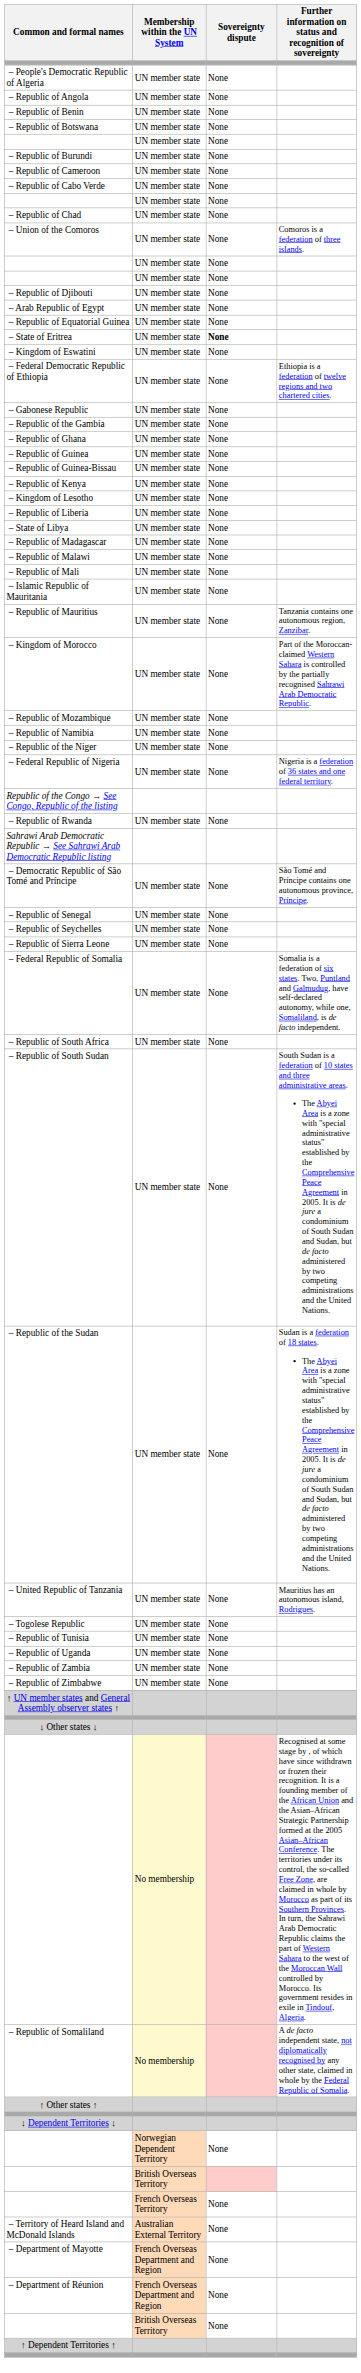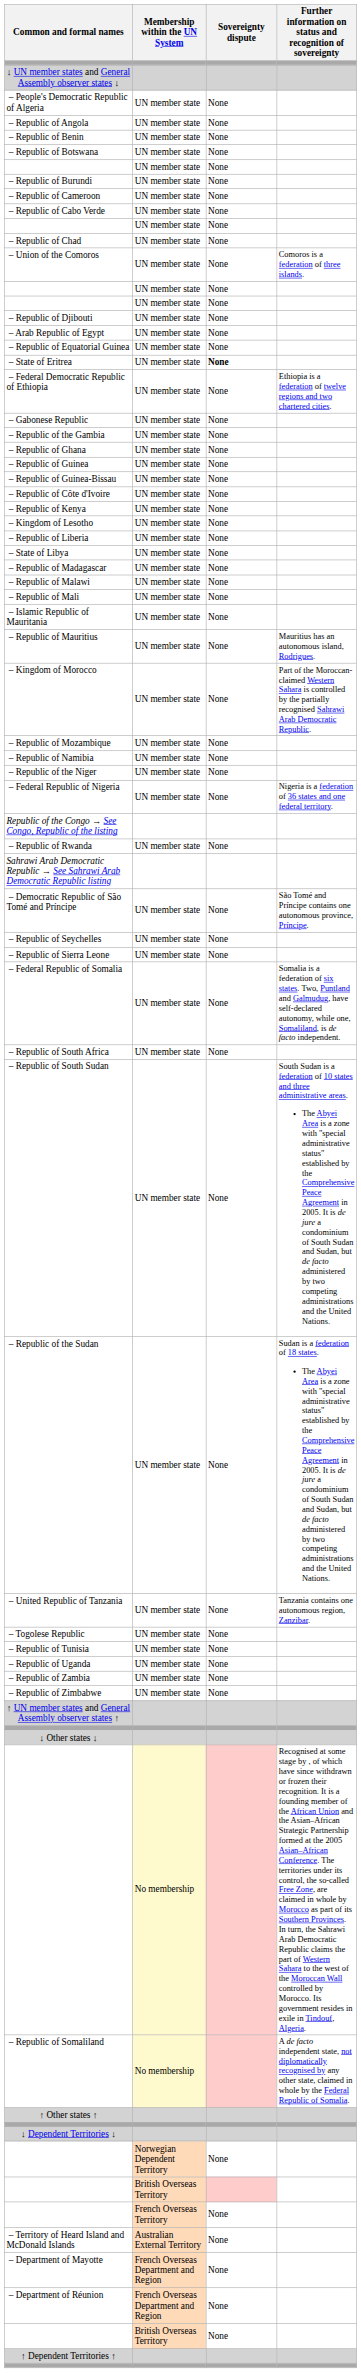+ row: (68, 77)
- row: (51, 352)
+ row: (58, 494)
(316, 621) Tanzania contains one autonomous region, Zanzibar. -> (311, 646) Mauritius has an autonomous island, Rodrigues.
- row: (49, 914)
(311, 1600) Mauritius has an autonomous island, Rodrigues. -> (316, 1610) Tanzania contains one autonomous region, Zanzibar.
